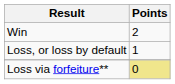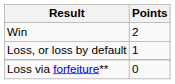(135, 69) khaki background -> (135, 69) no background
